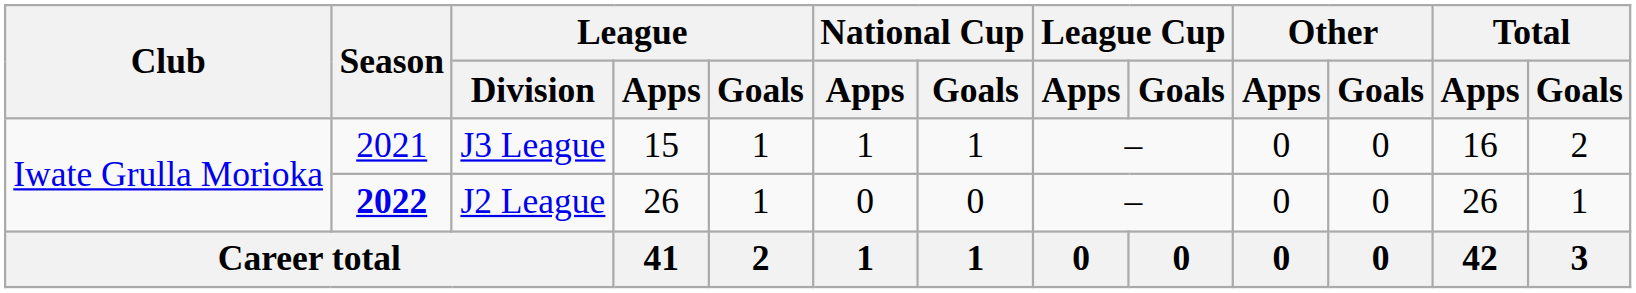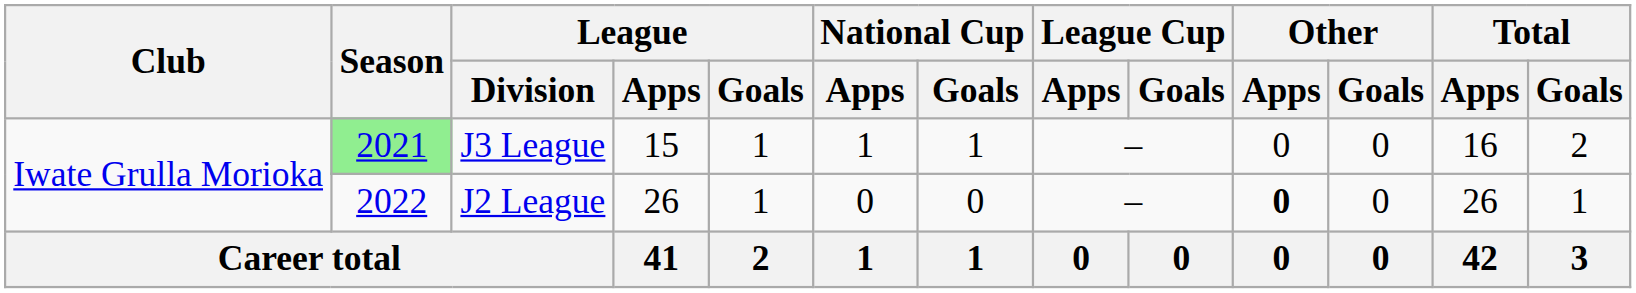(392, 145) no background -> (392, 145) lightgreen background
(392, 201) bold -> (392, 201) normal
(1281, 201) normal -> (1281, 201) bold
